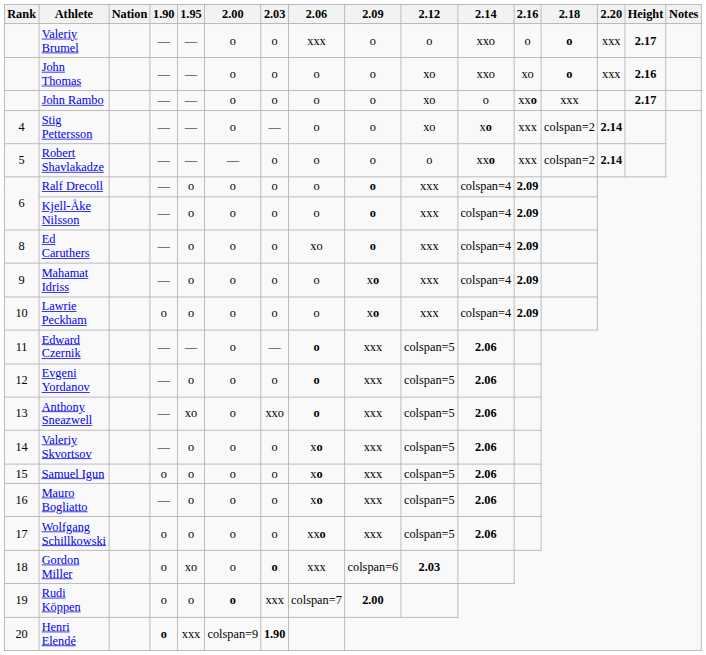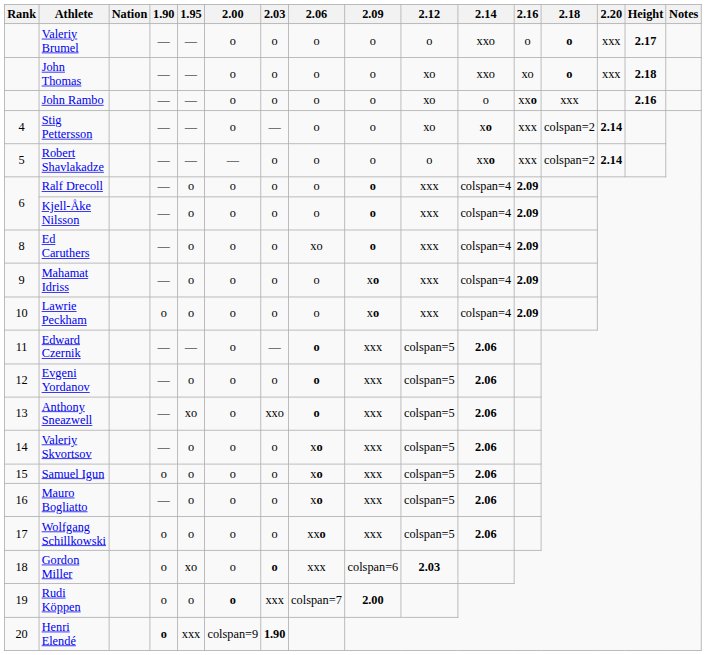(316, 40) xxx -> (316, 40) o
(646, 74) 2.16 -> (646, 74) 2.18
(646, 100) 2.17 -> (646, 100) 2.16
